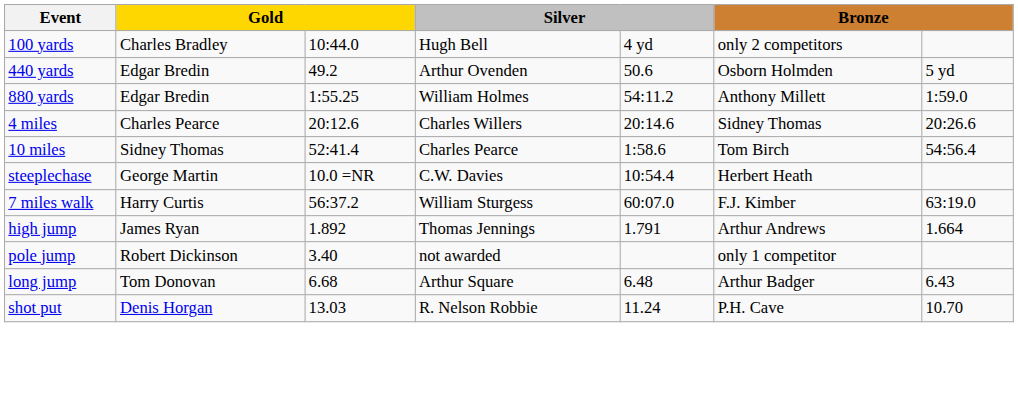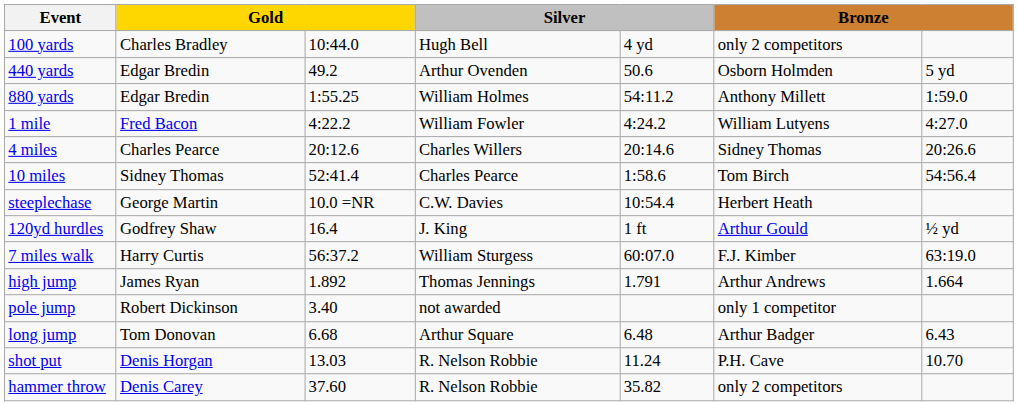+ row: (29, 123)
+ row: (56, 228)
+ row: (57, 387)
